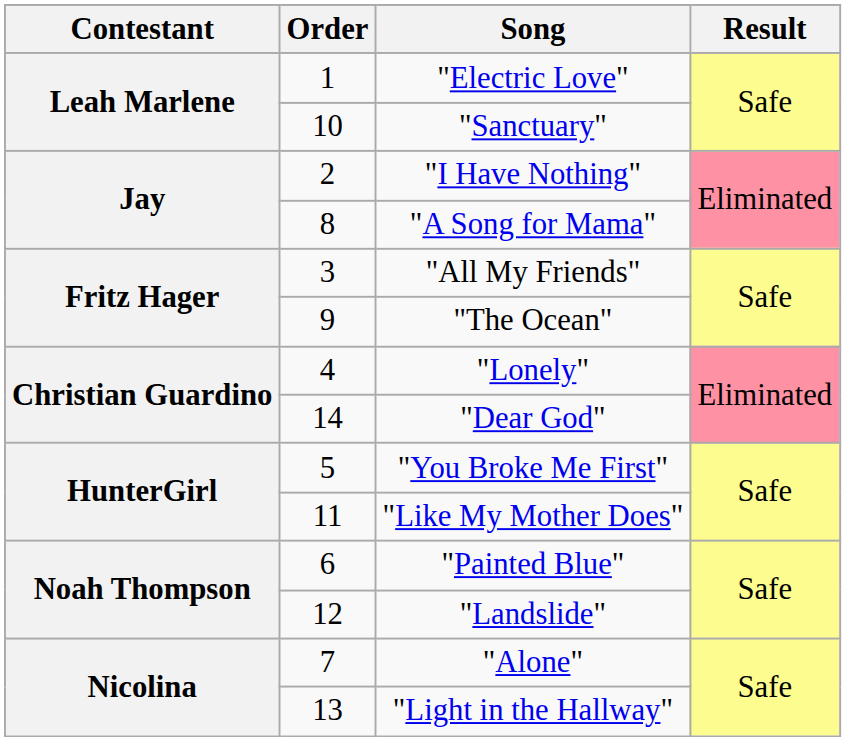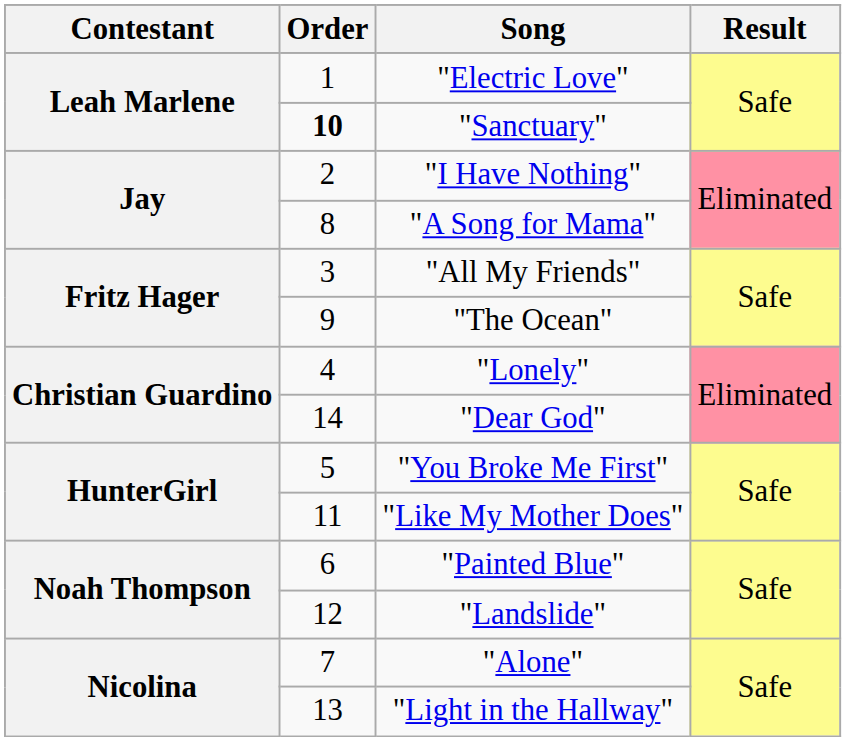(327, 126) normal -> (327, 126) bold
